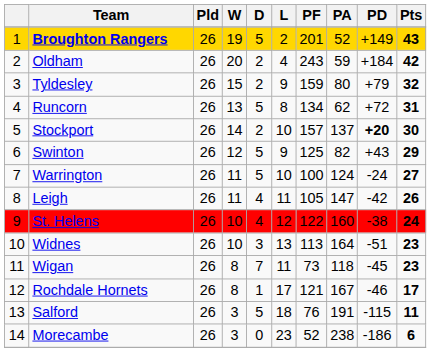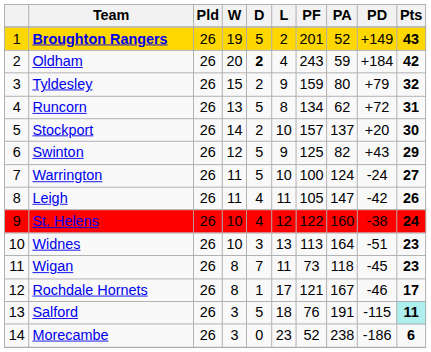(259, 61) normal -> (259, 61) bold
(377, 130) bold -> (377, 130) normal
(411, 312) no background -> (411, 312) paleturquoise background
